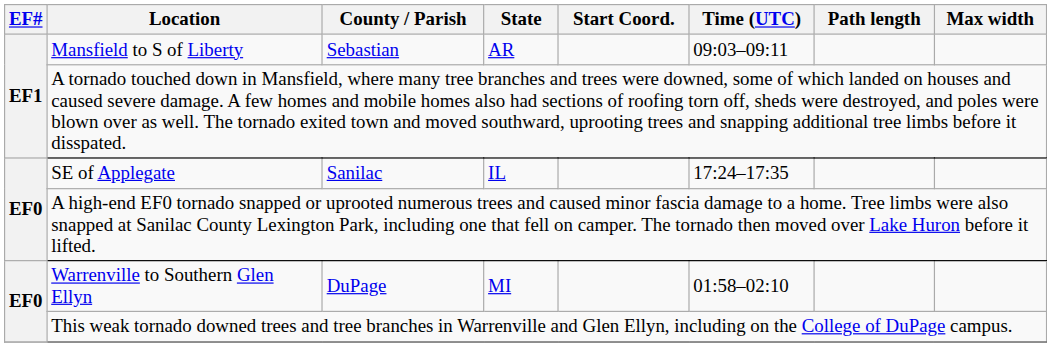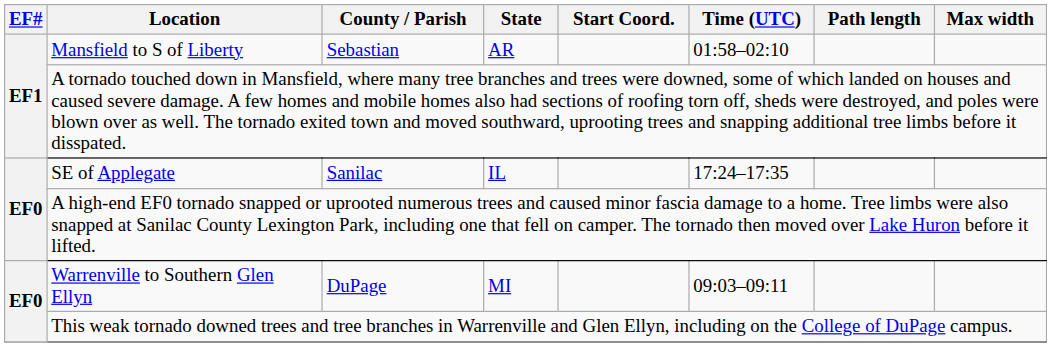(741, 49) 09:03–09:11 -> (741, 49) 01:58–02:10
(741, 286) 01:58–02:10 -> (741, 286) 09:03–09:11
